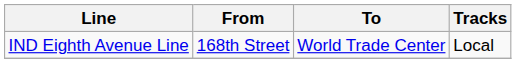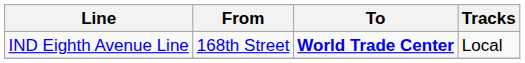(371, 45) normal -> (376, 45) bold
